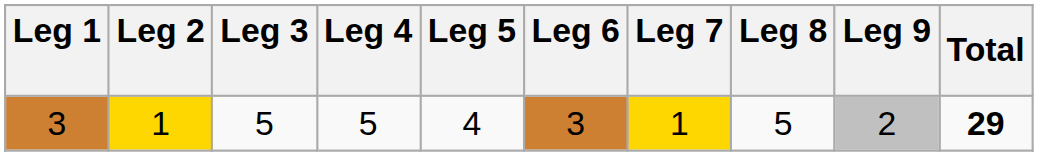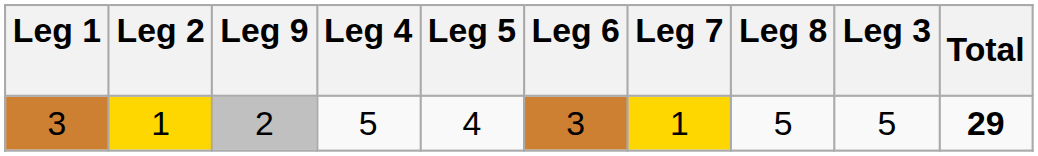columns swapped: (264, 31) <-> (887, 31)
